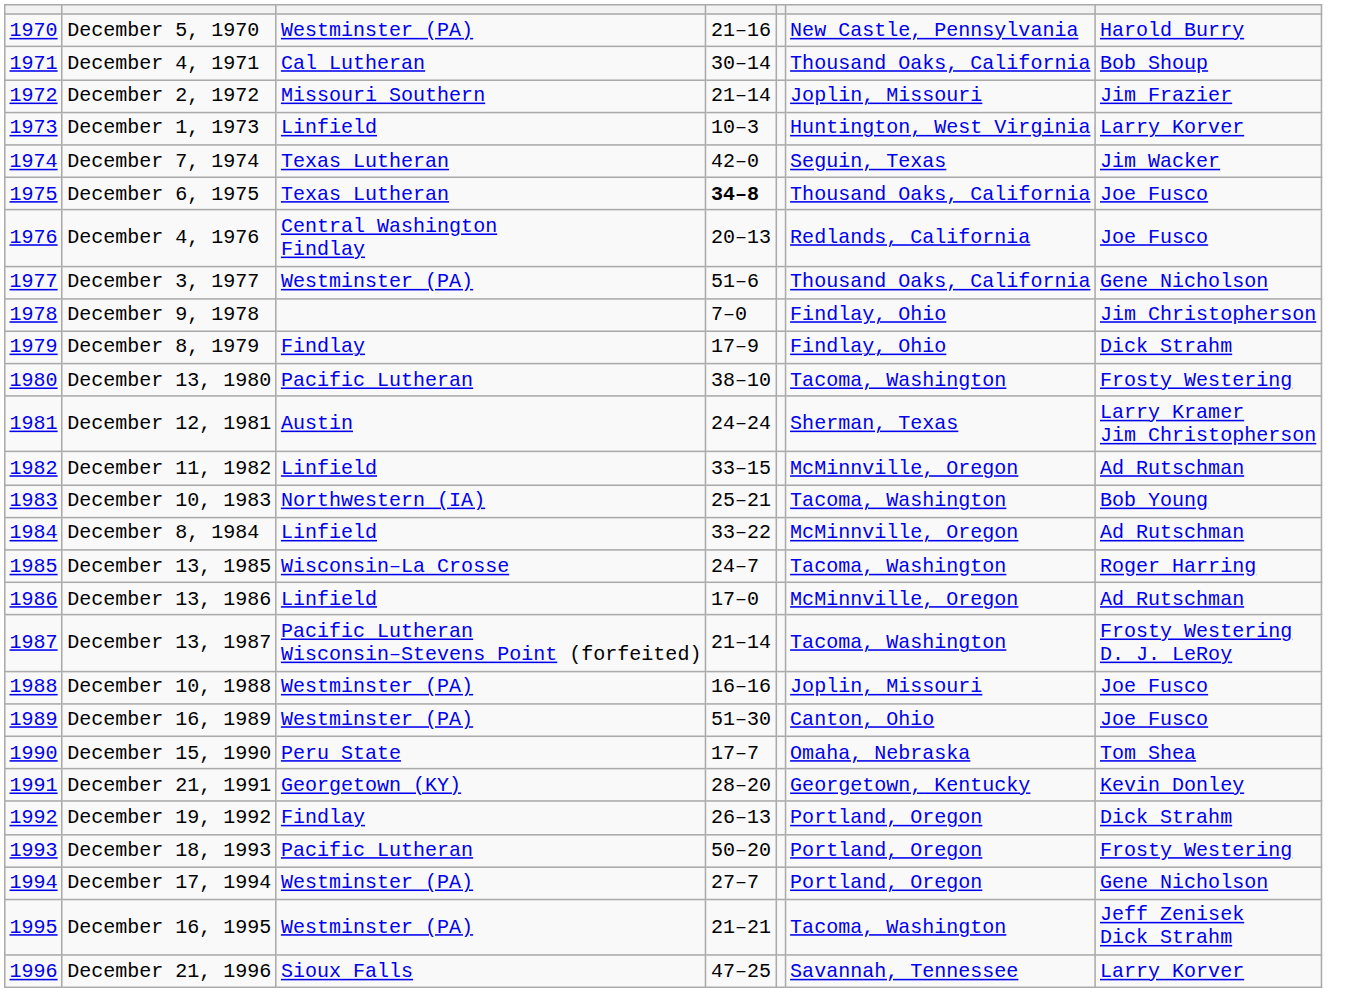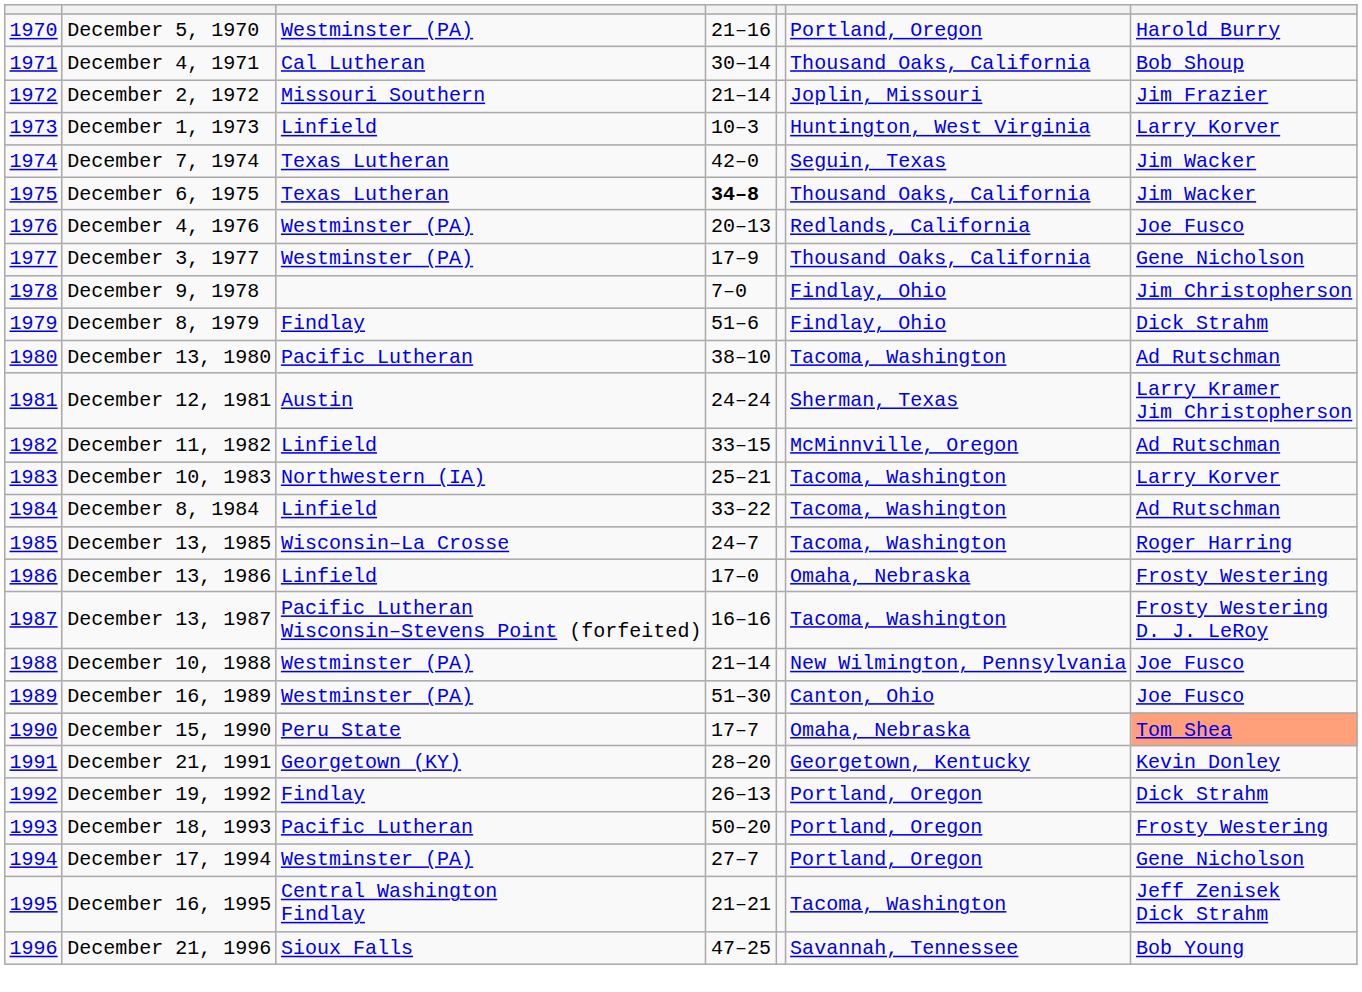(934, 31) New Castle, Pennsylvania -> (886, 31) Portland, Oregon
(1154, 194) Joe Fusco -> (1196, 194) Jim Wacker
(389, 238) Central Washington Findlay -> (377, 226) Westminster (PA)
(735, 282) 51–6 -> (735, 259) 17–9
(735, 347) 17–9 -> (735, 324) 51–6
(1196, 380) Frosty Westering -> (1208, 357) Ad Rutschman
(1154, 501) Bob Young -> (1208, 478) Larry Korver
(904, 534) McMinnville, Oregon -> (898, 511) Tacoma, Washington
(904, 599) McMinnville, Oregon -> (880, 576) Omaha, Nebraska
(1172, 599) Ad Rutschman -> (1232, 576) Frosty Westering
(741, 643) 21–14 -> (741, 620) 16–16
(741, 687) 16–16 -> (741, 664) 21–14
(886, 687) Joplin, Missouri -> (958, 664) New Wilmington, Pennsylvania
(1148, 752) no background -> (1184, 729) lightsalmon background
(377, 927) Westminster (PA) -> (389, 904) Central Washington Findlay
(1172, 971) Larry Korver -> (1190, 948) Bob Young
